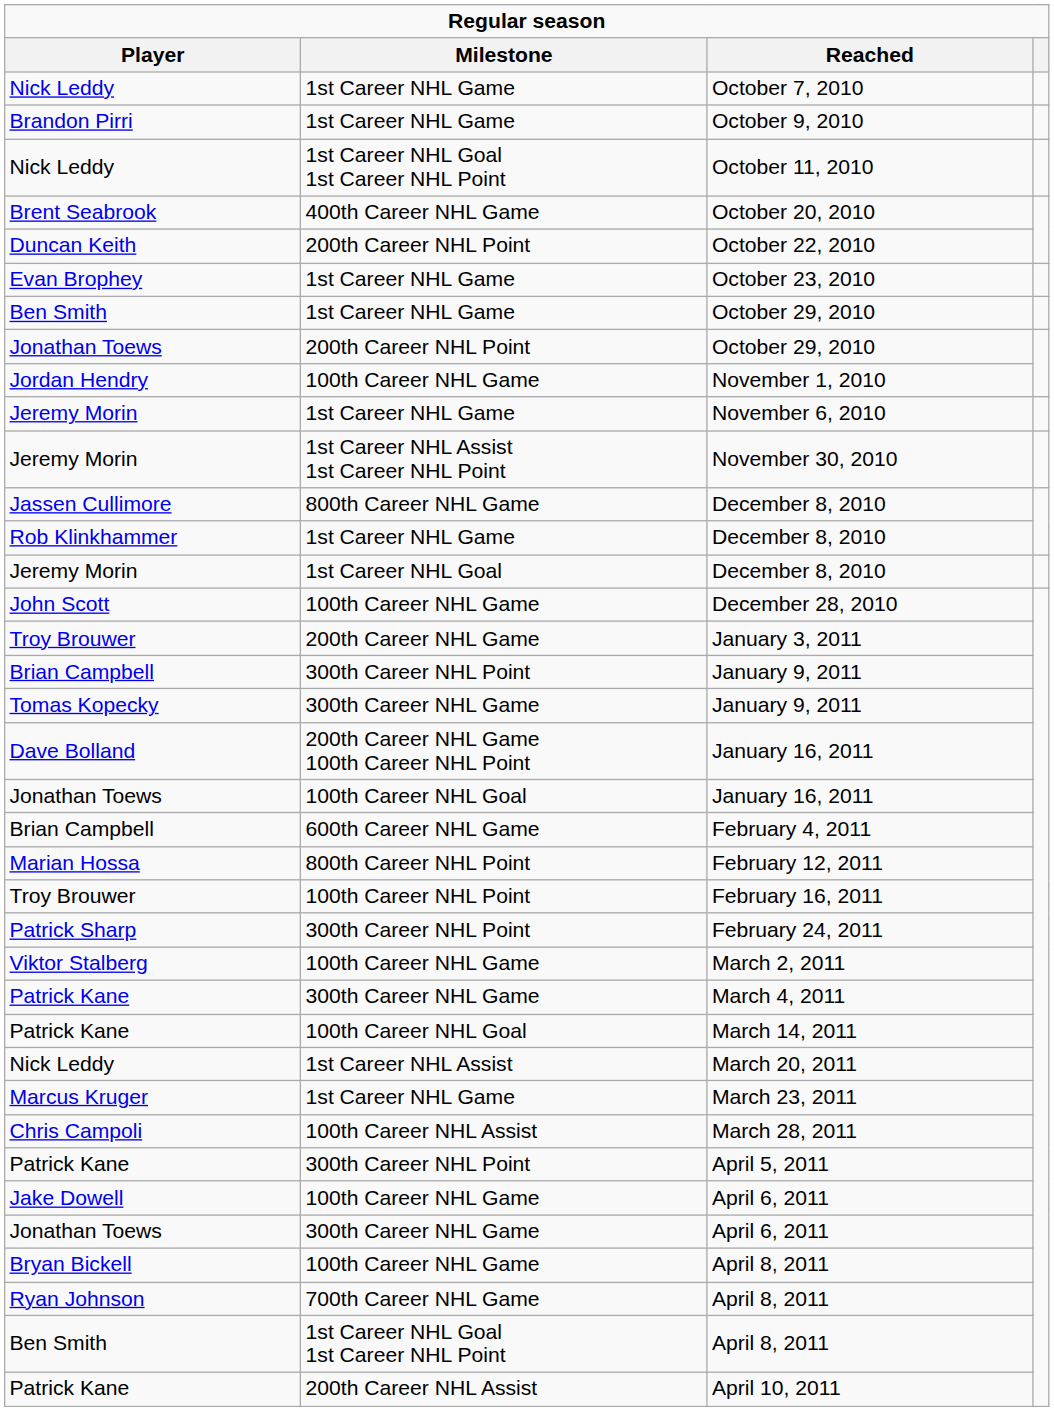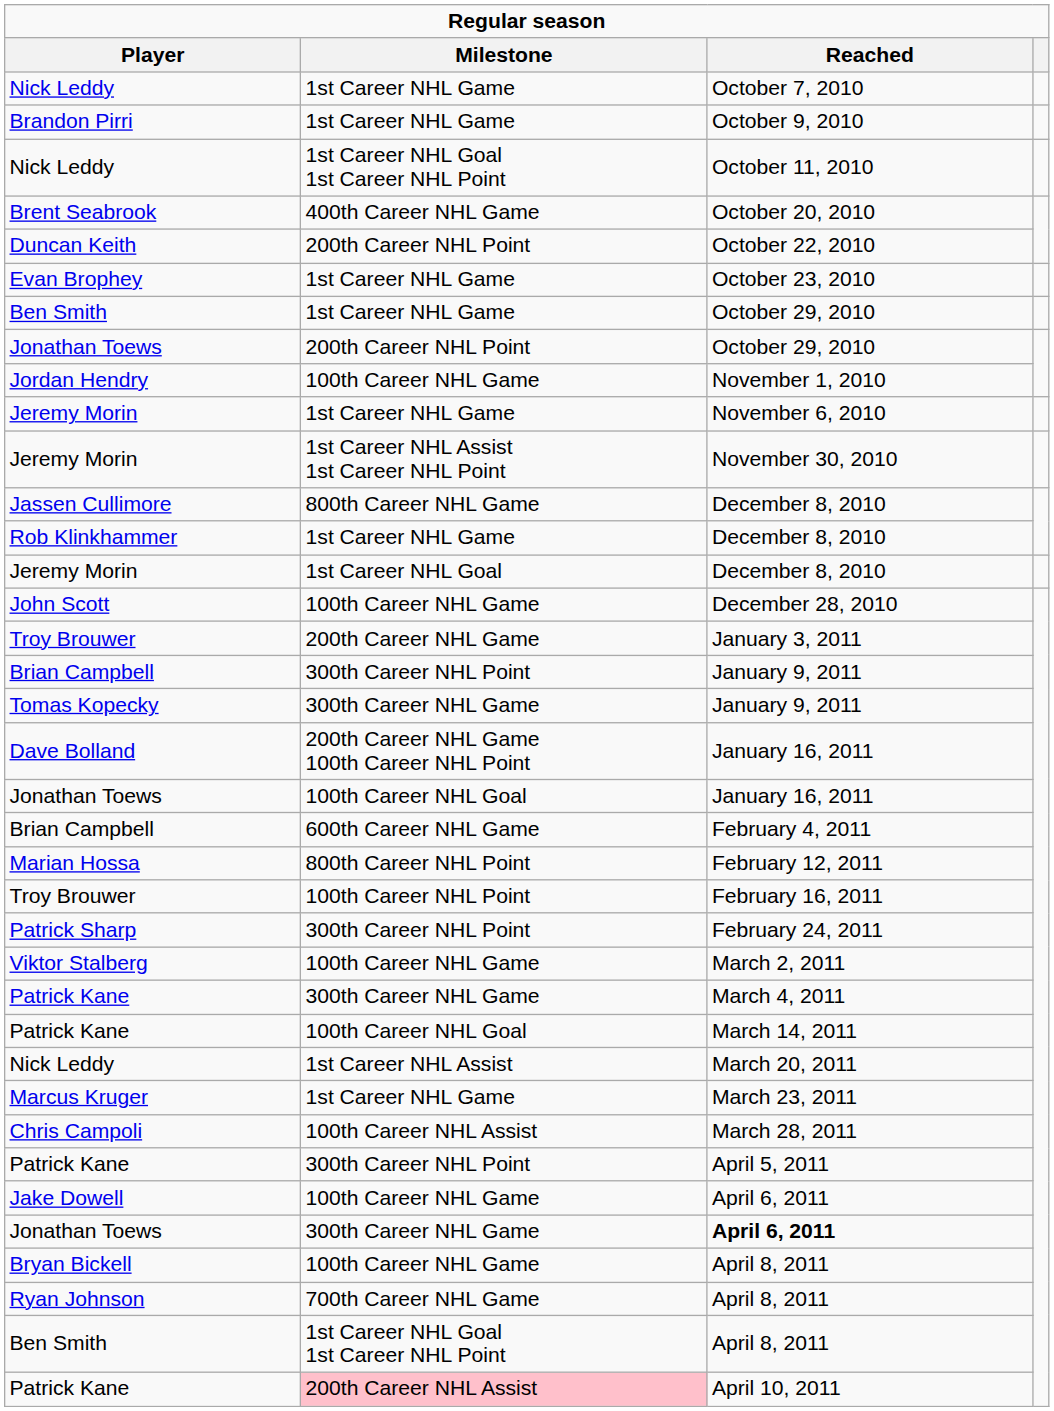(770, 1231) normal -> (774, 1231) bold
(421, 1389) no background -> (421, 1389) pink background
